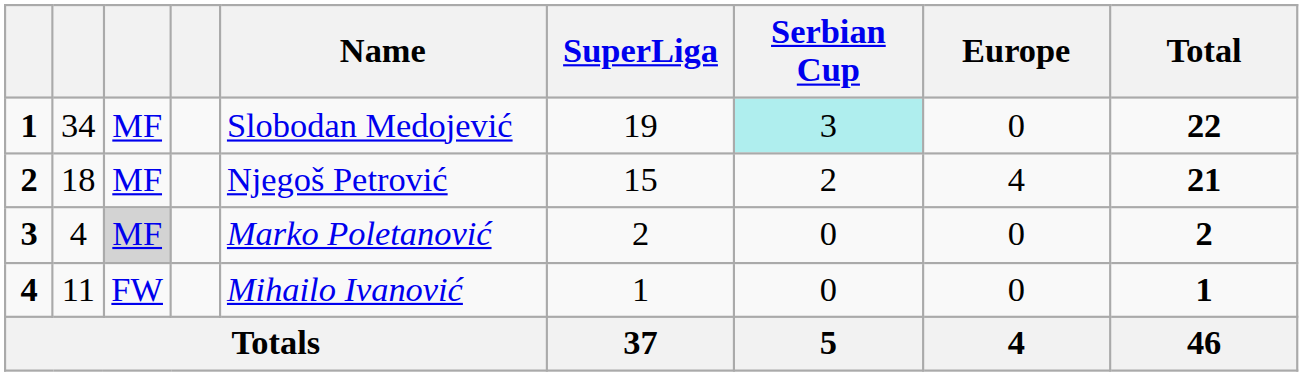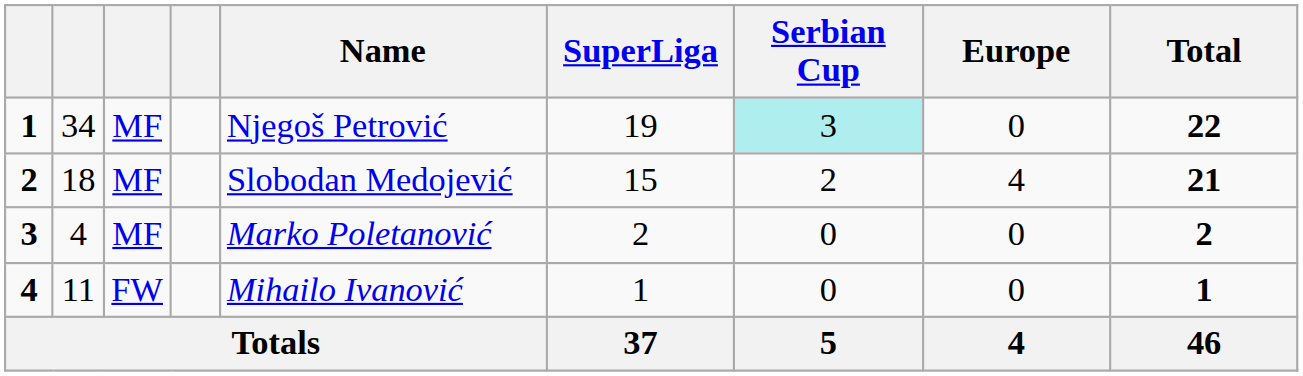(370, 125) Slobodan Medojević -> (337, 125) Njegoš Petrović
(337, 179) Njegoš Petrović -> (370, 179) Slobodan Medojević
(137, 234) lightgrey background -> (137, 234) no background
